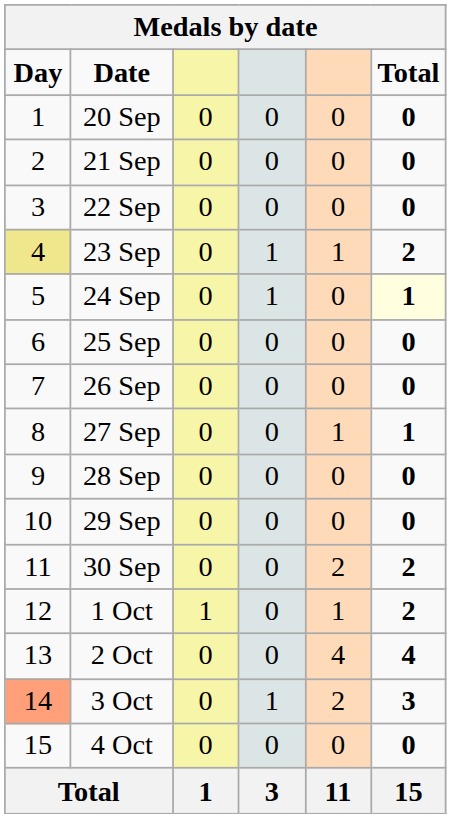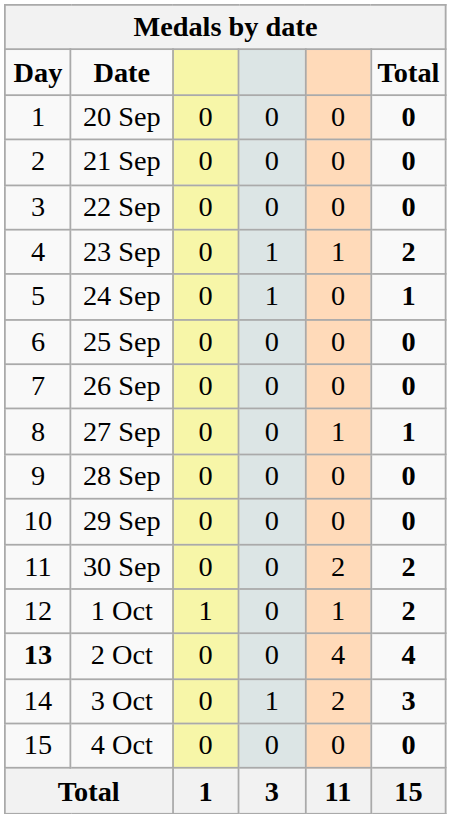(38, 251) khaki background -> (38, 251) no background
(409, 296) lightyellow background -> (409, 296) no background
(38, 655) normal -> (38, 655) bold
(38, 700) lightsalmon background -> (38, 700) no background
